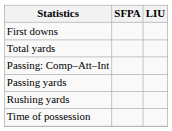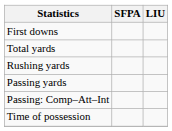rows swapped: (38, 100) <-> (58, 65)
